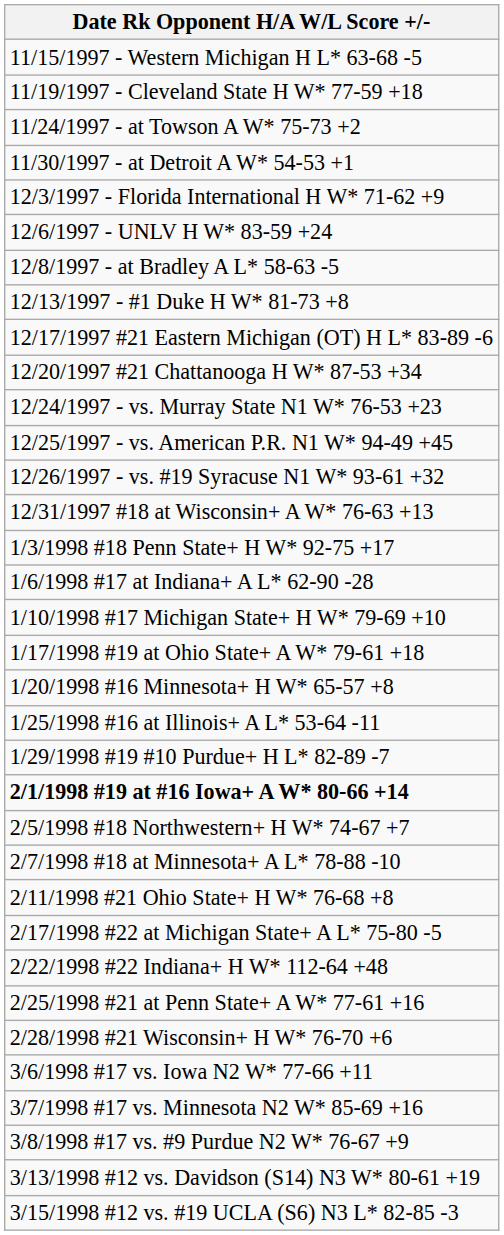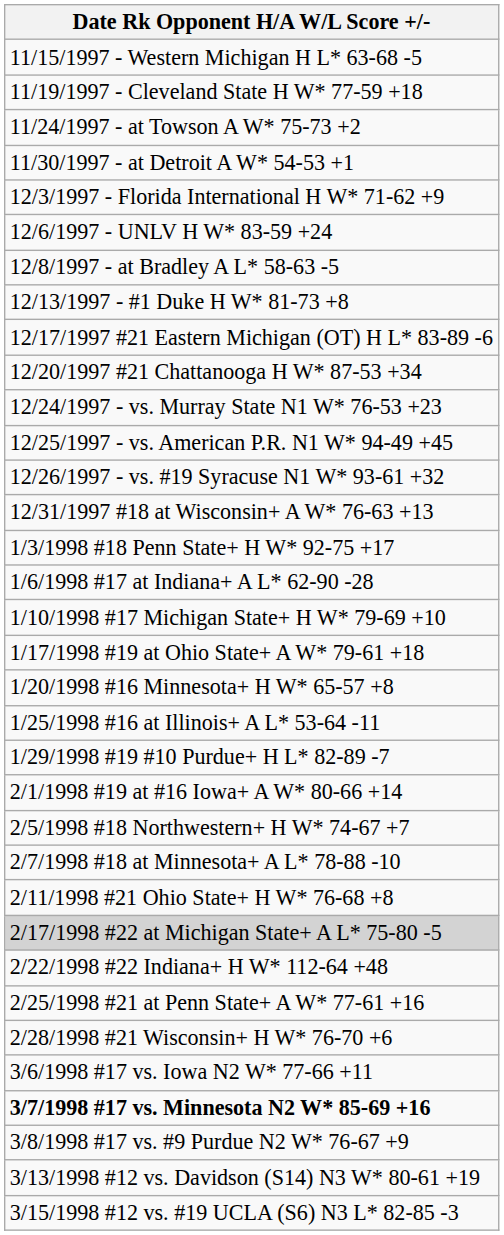(209, 792) bold -> (206, 792) normal
(226, 932) no background -> (226, 932) lightgrey background
(216, 1107) normal -> (220, 1107) bold
